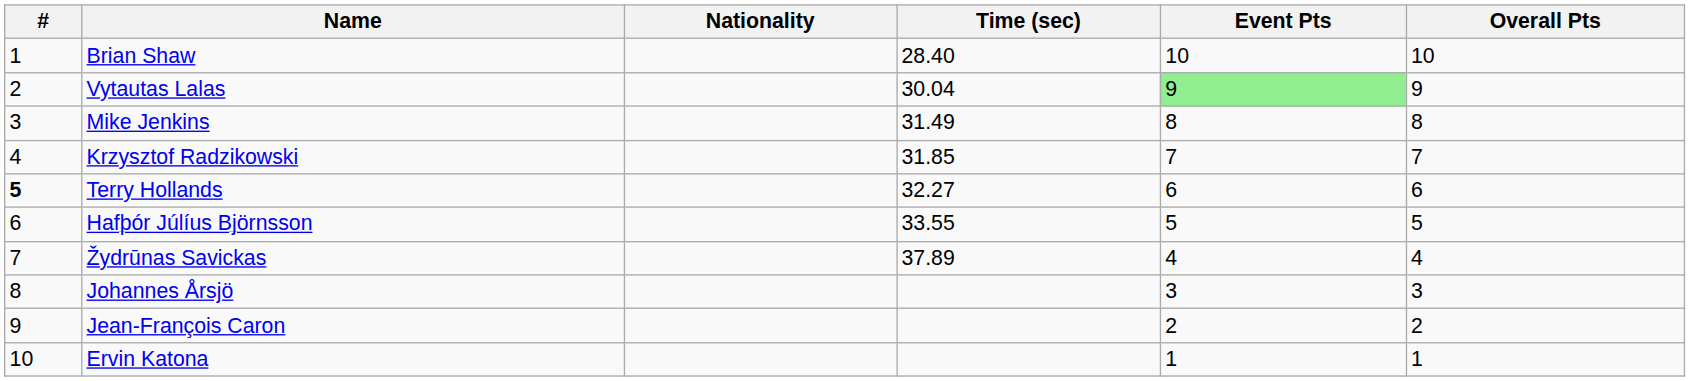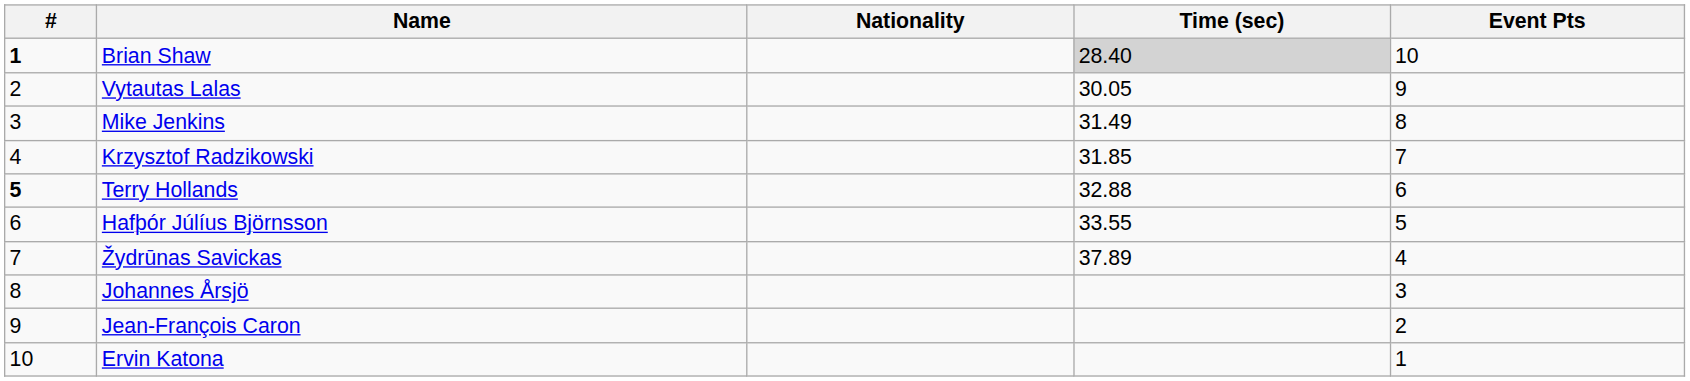- column: (1545, 21)
(15, 55) normal -> (15, 55) bold
(928, 55) no background -> (1105, 55) lightgrey background
(928, 89) 30.04 -> (1105, 89) 30.05
(1171, 89) lightgreen background -> (1401, 89) no background
(928, 190) 32.27 -> (1105, 190) 32.88
